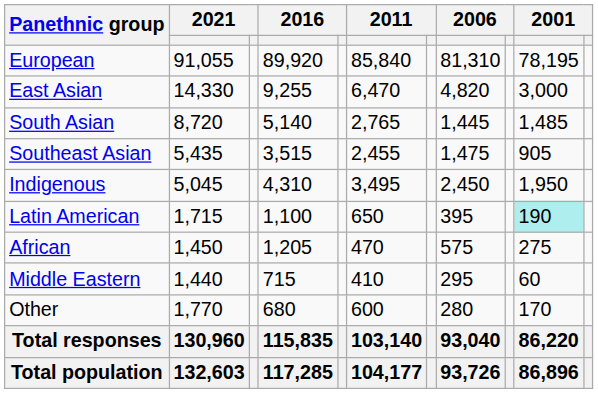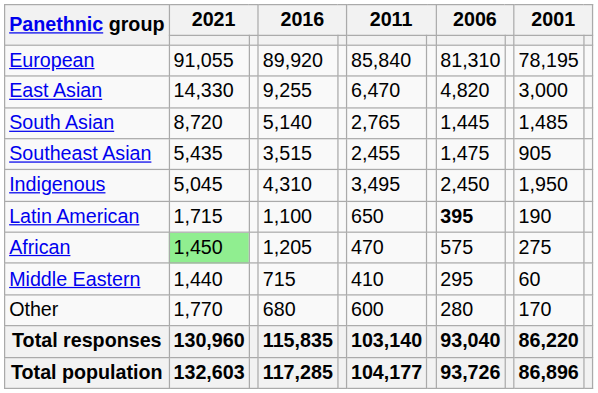(457, 216) normal -> (457, 216) bold
(535, 216) paleturquoise background -> (535, 216) no background
(198, 247) no background -> (198, 247) lightgreen background
